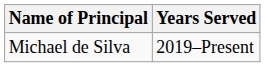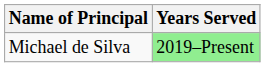(205, 47) no background -> (205, 47) lightgreen background
